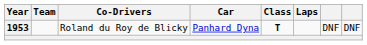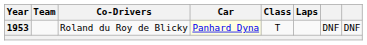(226, 27) no background -> (226, 27) lightyellow background
(277, 27) bold -> (277, 27) normal
